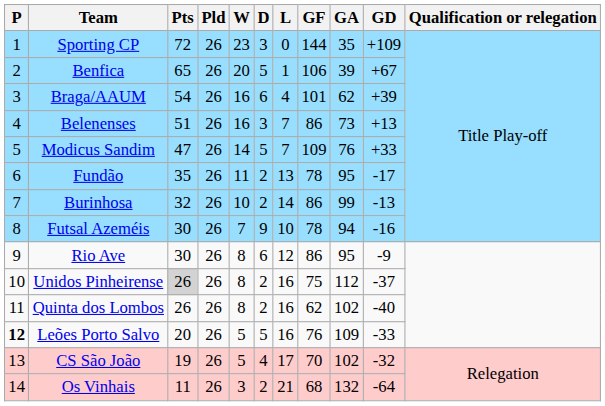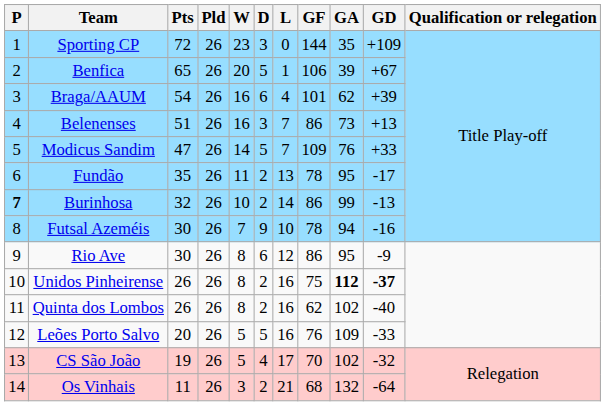(17, 202) normal -> (17, 202) bold
(183, 281) lightgrey background -> (183, 281) no background
(347, 281) normal -> (347, 281) bold
(384, 281) normal -> (384, 281) bold
(17, 334) bold -> (17, 334) normal
